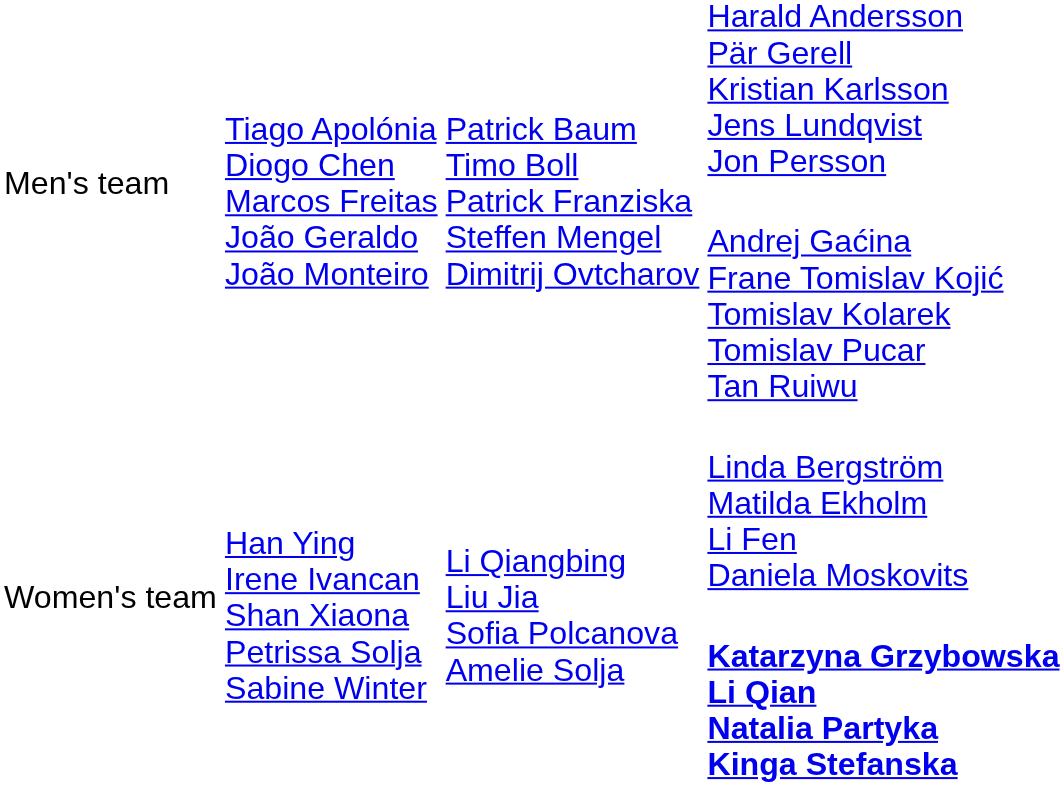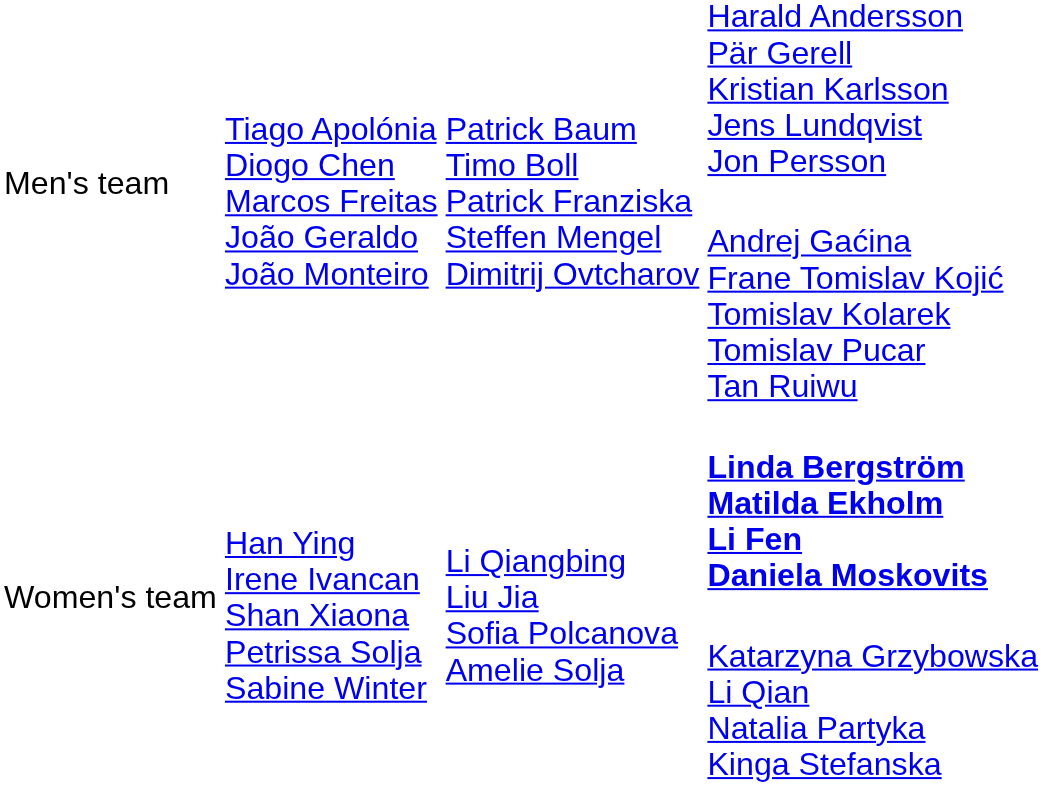(838, 521) normal -> (848, 521) bold
(883, 710) bold -> (873, 710) normal
